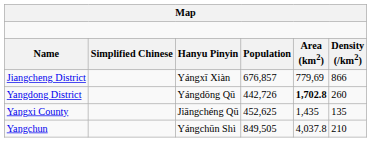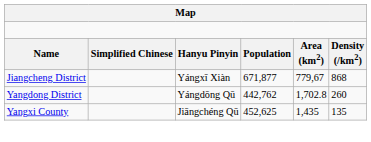(260, 78) 676,857 -> (260, 78) 671,877
(310, 78) 779,69 -> (310, 78) 779,67
(339, 78) 866 -> (339, 78) 868
(260, 95) 442,726 -> (260, 95) 442,762
(311, 95) bold -> (311, 95) normal
- row: (27, 129)
